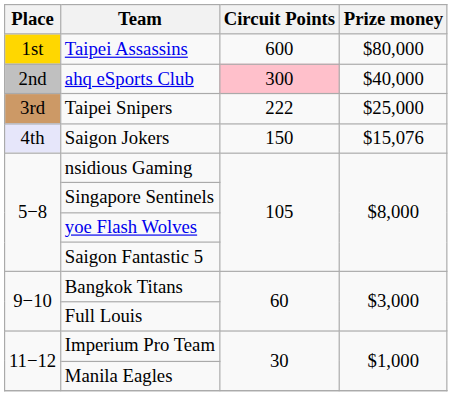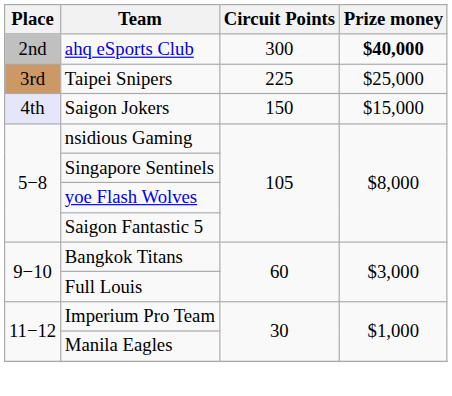- row: (126, 49)
(279, 78) pink background -> (279, 49) no background
(393, 78) normal -> (393, 49) bold
(279, 108) 222 -> (279, 78) 225
(393, 138) $15,076 -> (393, 108) $15,000
